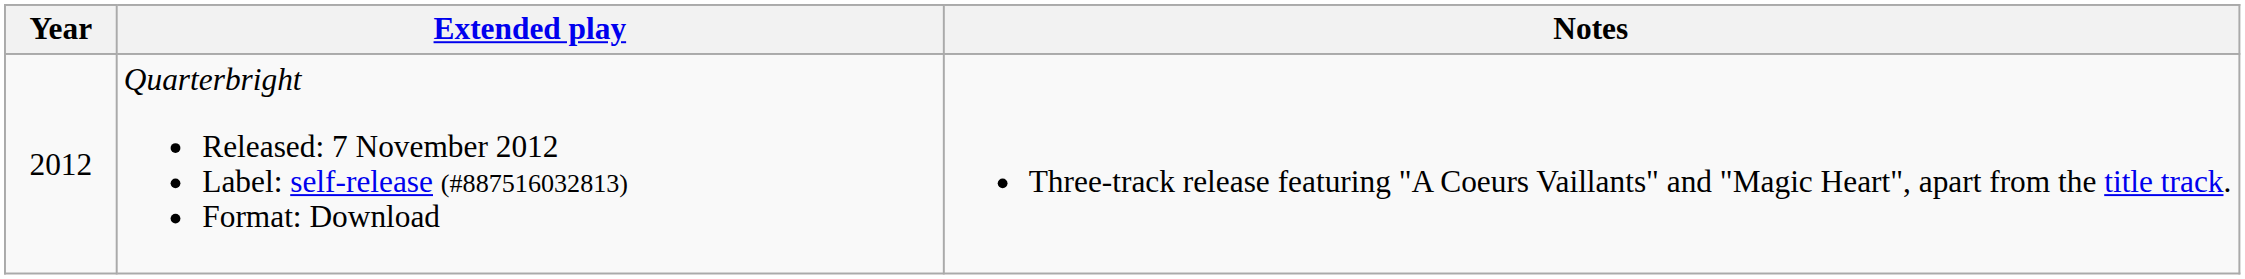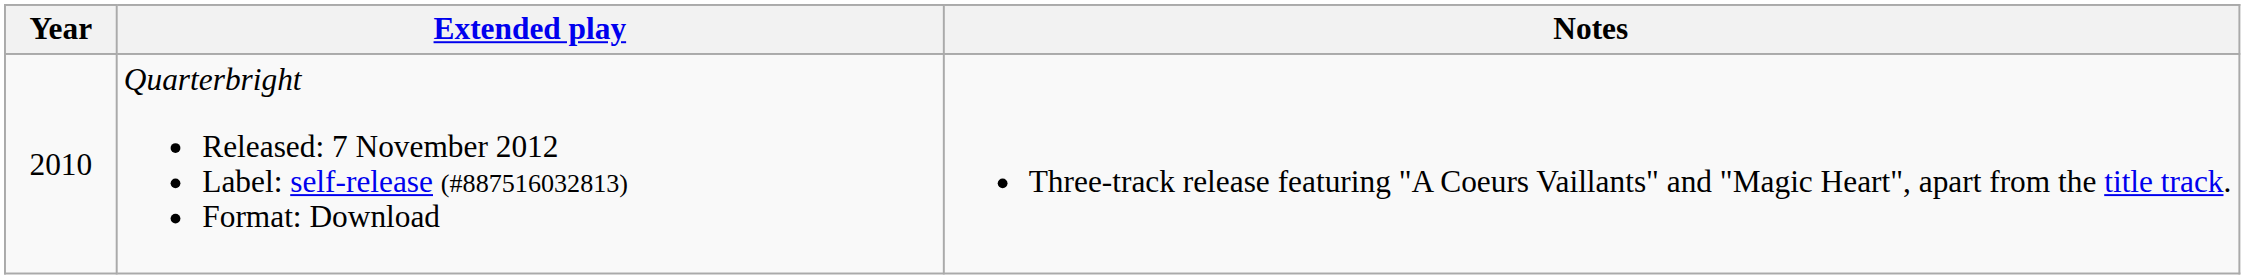(61, 163) 2012 -> (61, 163) 2010
